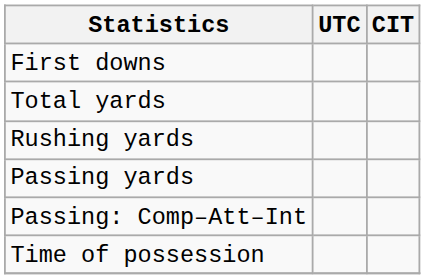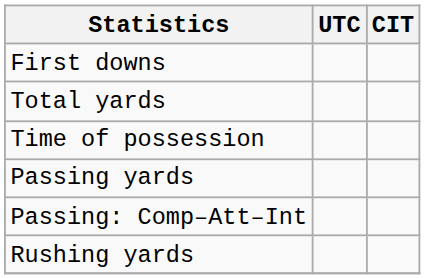rows swapped: (102, 140) <-> (138, 255)
